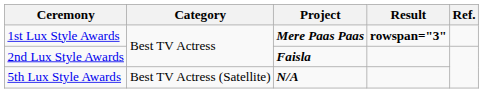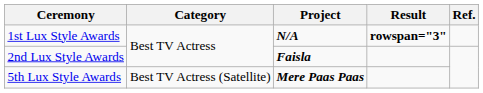(320, 35) Mere Paas Paas -> (288, 35) N/A
(288, 77) N/A -> (320, 77) Mere Paas Paas
